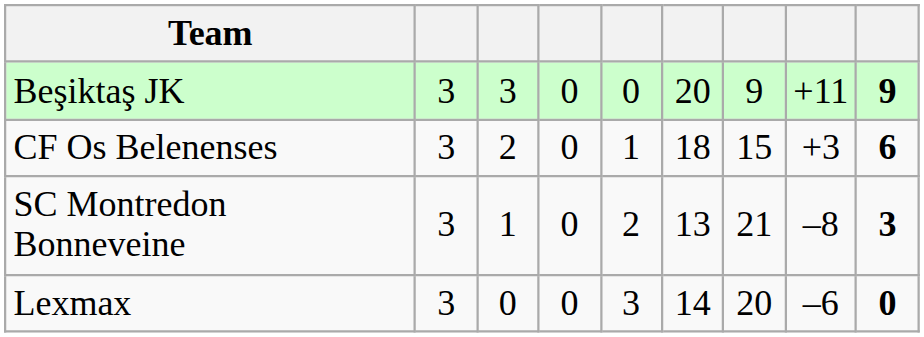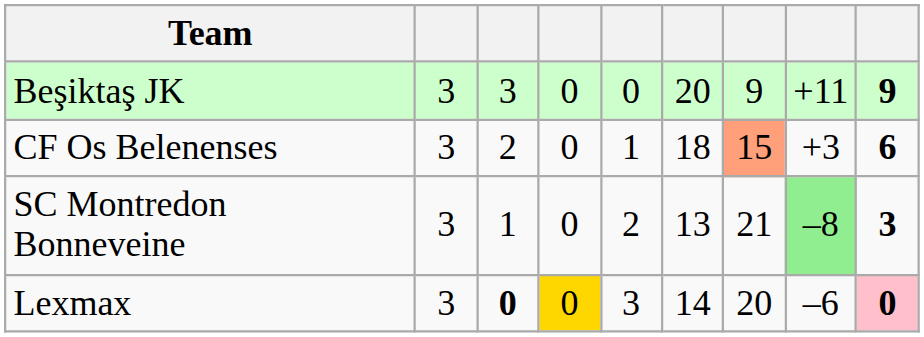(754, 147) no background -> (754, 147) lightsalmon background
(821, 224) no background -> (821, 224) lightgreen background
(508, 301) normal -> (508, 301) bold
(569, 301) no background -> (569, 301) gold background
(887, 301) no background -> (887, 301) pink background
